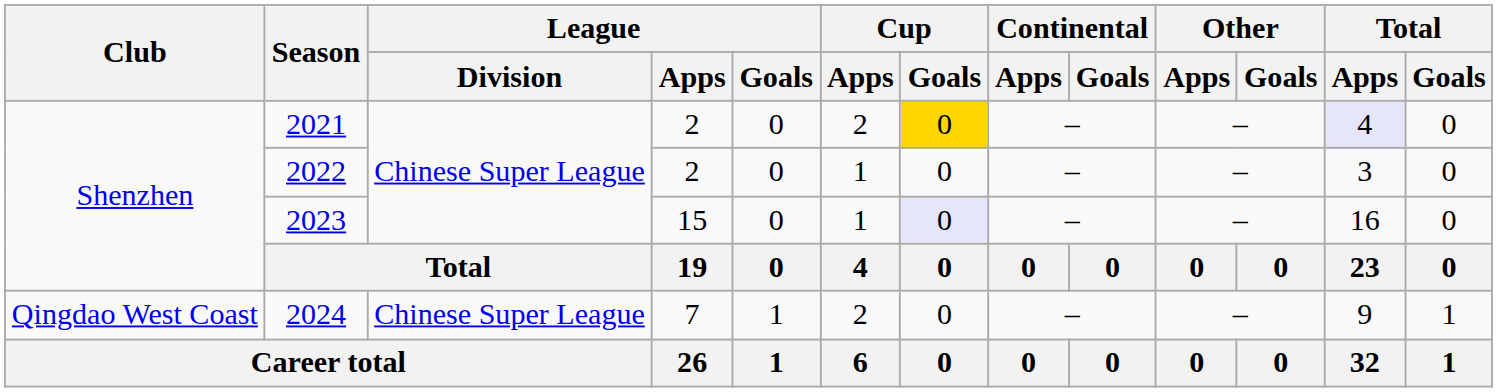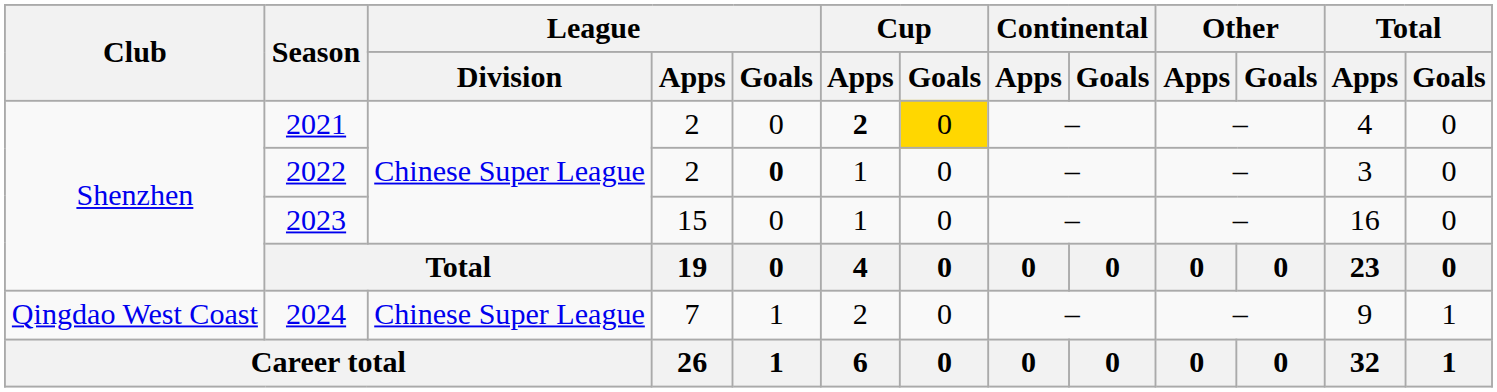(860, 123) normal -> (860, 123) bold
(1365, 123) lavender background -> (1365, 123) no background
(776, 171) normal -> (776, 171) bold
(944, 219) lavender background -> (944, 219) no background
